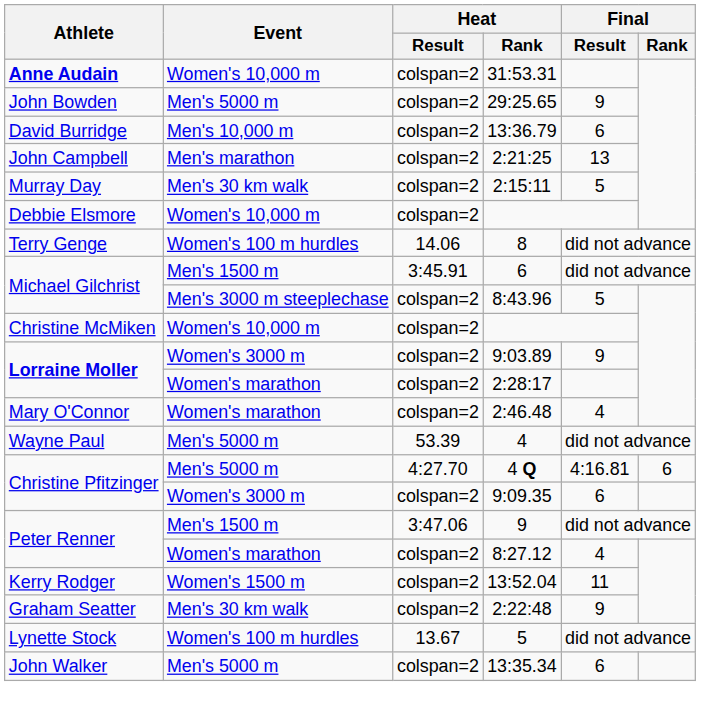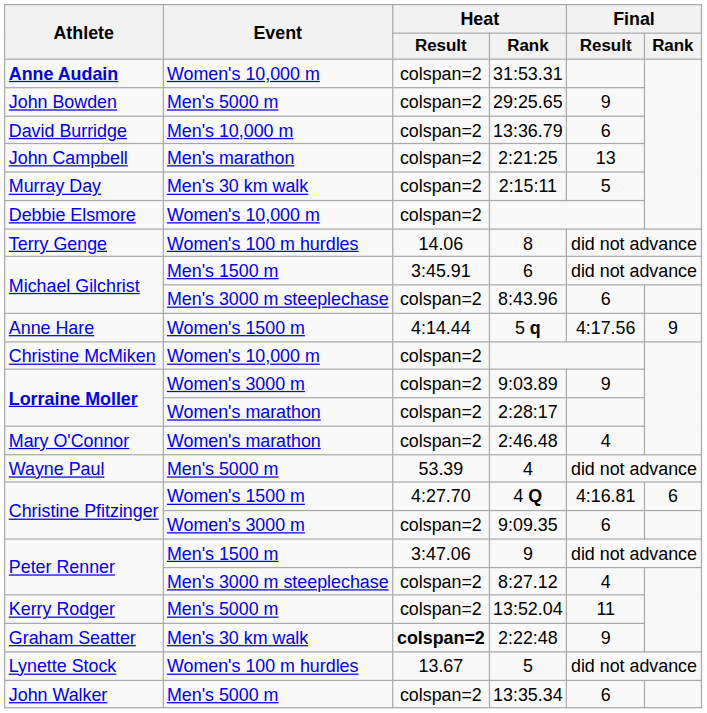(600, 300) 5 -> (606, 300) 6
+ row: (51, 328)
(223, 469) Men's 5000 m -> (236, 497) Women's 1500 m
(244, 554) Women's marathon -> (278, 582) Men's 3000 m steeplechase
(236, 582) Women's 1500 m -> (223, 610) Men's 5000 m
(438, 610) normal -> (441, 638) bold
